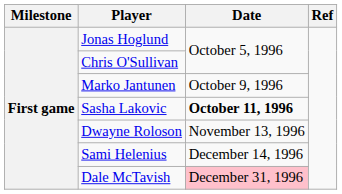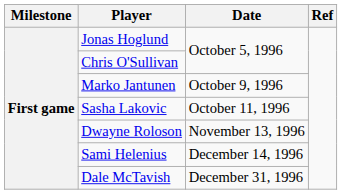(241, 108) bold -> (239, 108) normal
(246, 177) pink background -> (246, 177) no background
